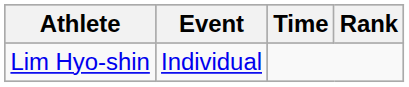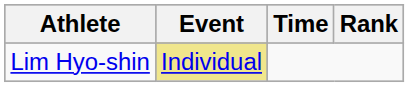(212, 62) no background -> (212, 62) khaki background
